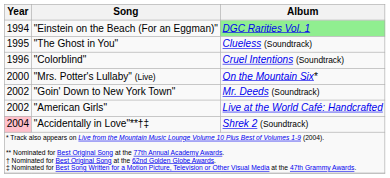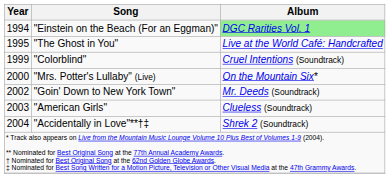(267, 44) Clueless (Soundtrack) -> (303, 44) Live at the World Café: Handcrafted
(18, 60) 1996 -> (18, 60) 1999
(18, 108) 2002 -> (18, 108) 2003
(303, 108) Live at the World Café: Handcrafted -> (267, 108) Clueless (Soundtrack)
(18, 124) pink background -> (18, 124) no background
